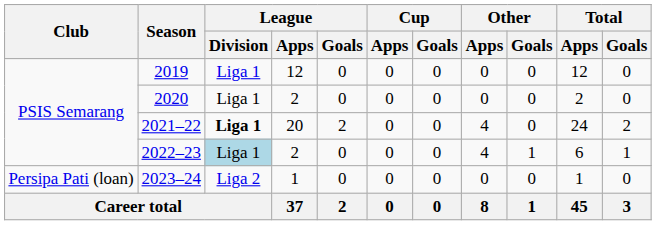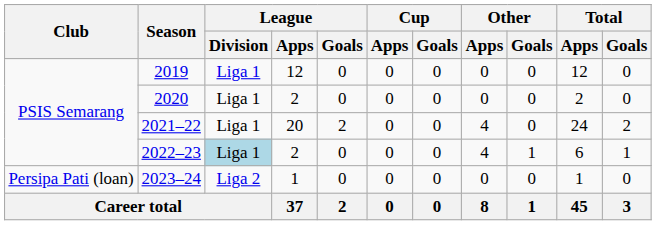(238, 125) bold -> (238, 125) normal
